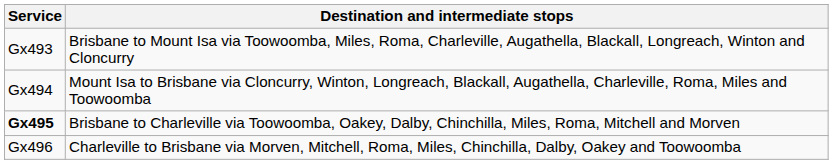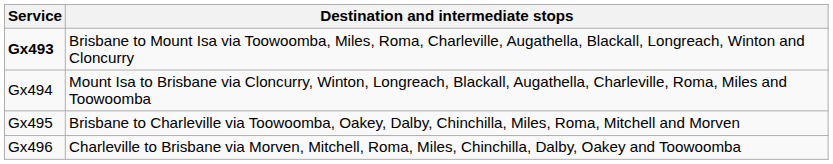(30, 49) normal -> (31, 49) bold
(31, 123) bold -> (30, 123) normal
